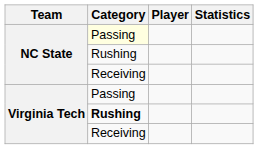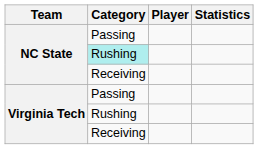(113, 34) lightyellow background -> (113, 34) no background
(114, 54) no background -> (114, 54) paleturquoise background
(116, 113) bold -> (114, 113) normal
